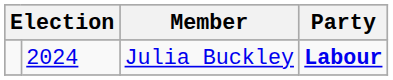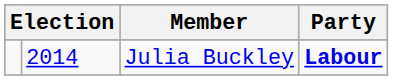(52, 58) 2024 -> (52, 58) 2014
